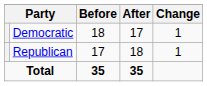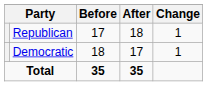rows swapped: (43, 52) <-> (43, 33)
